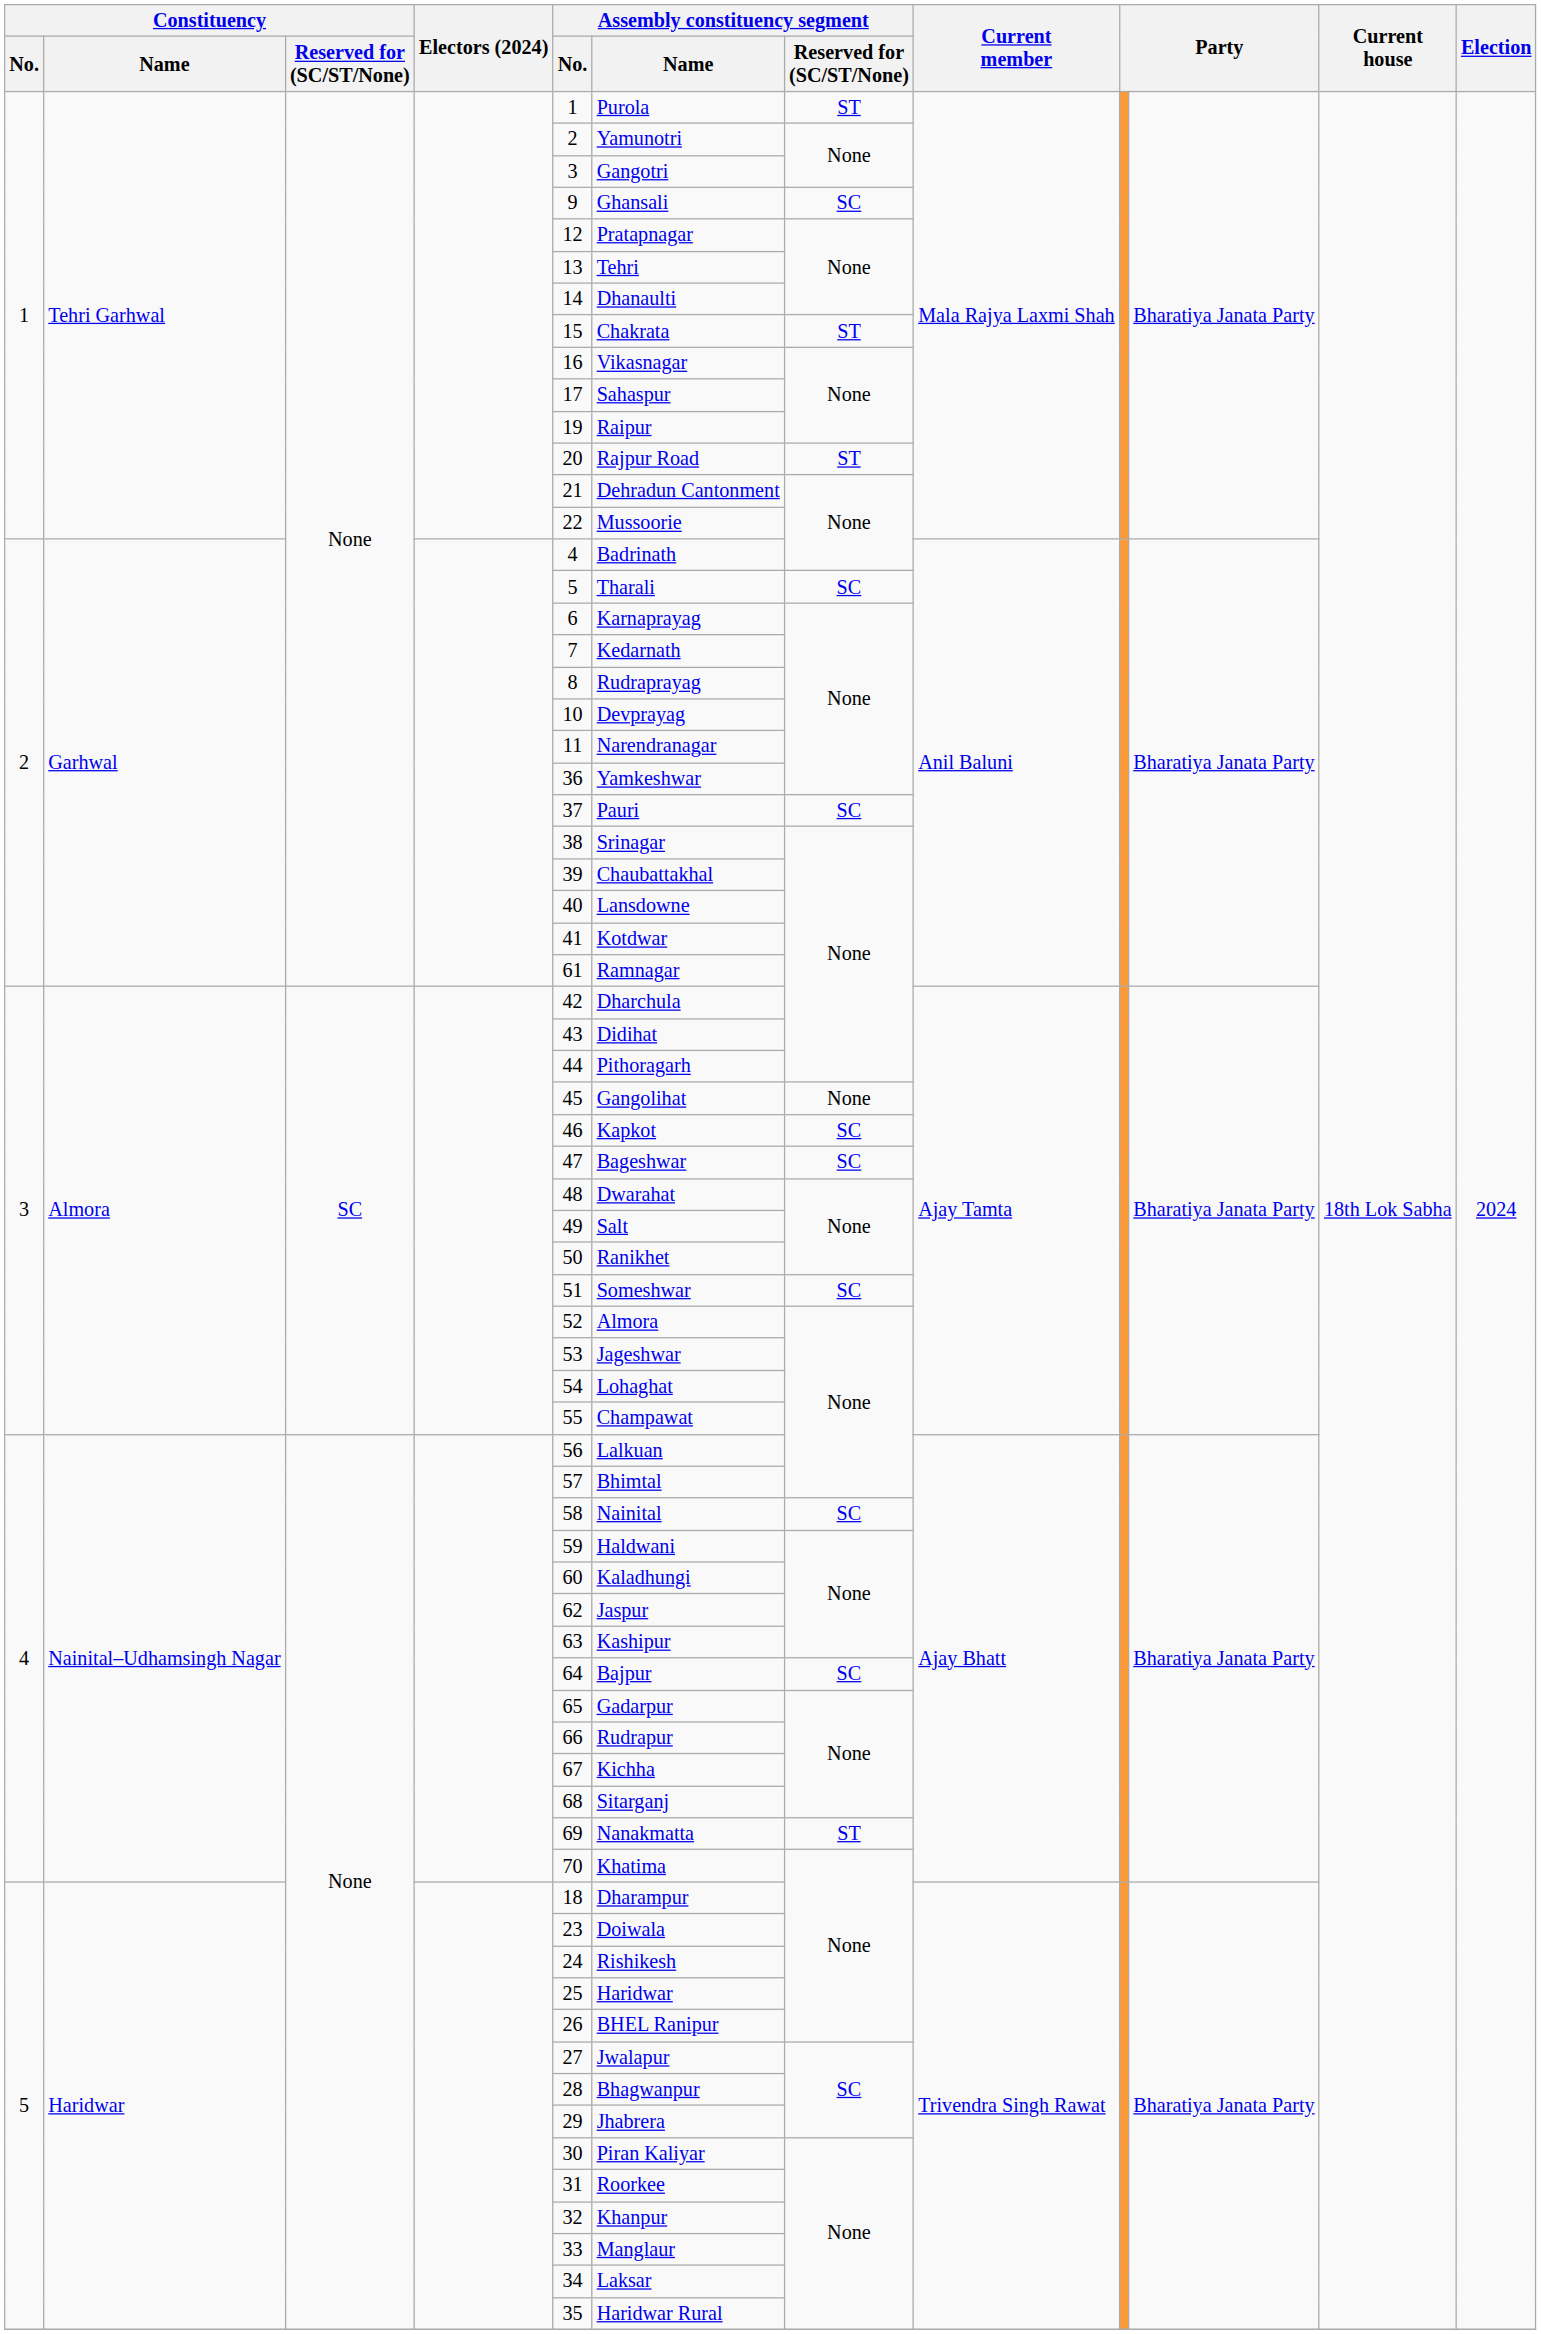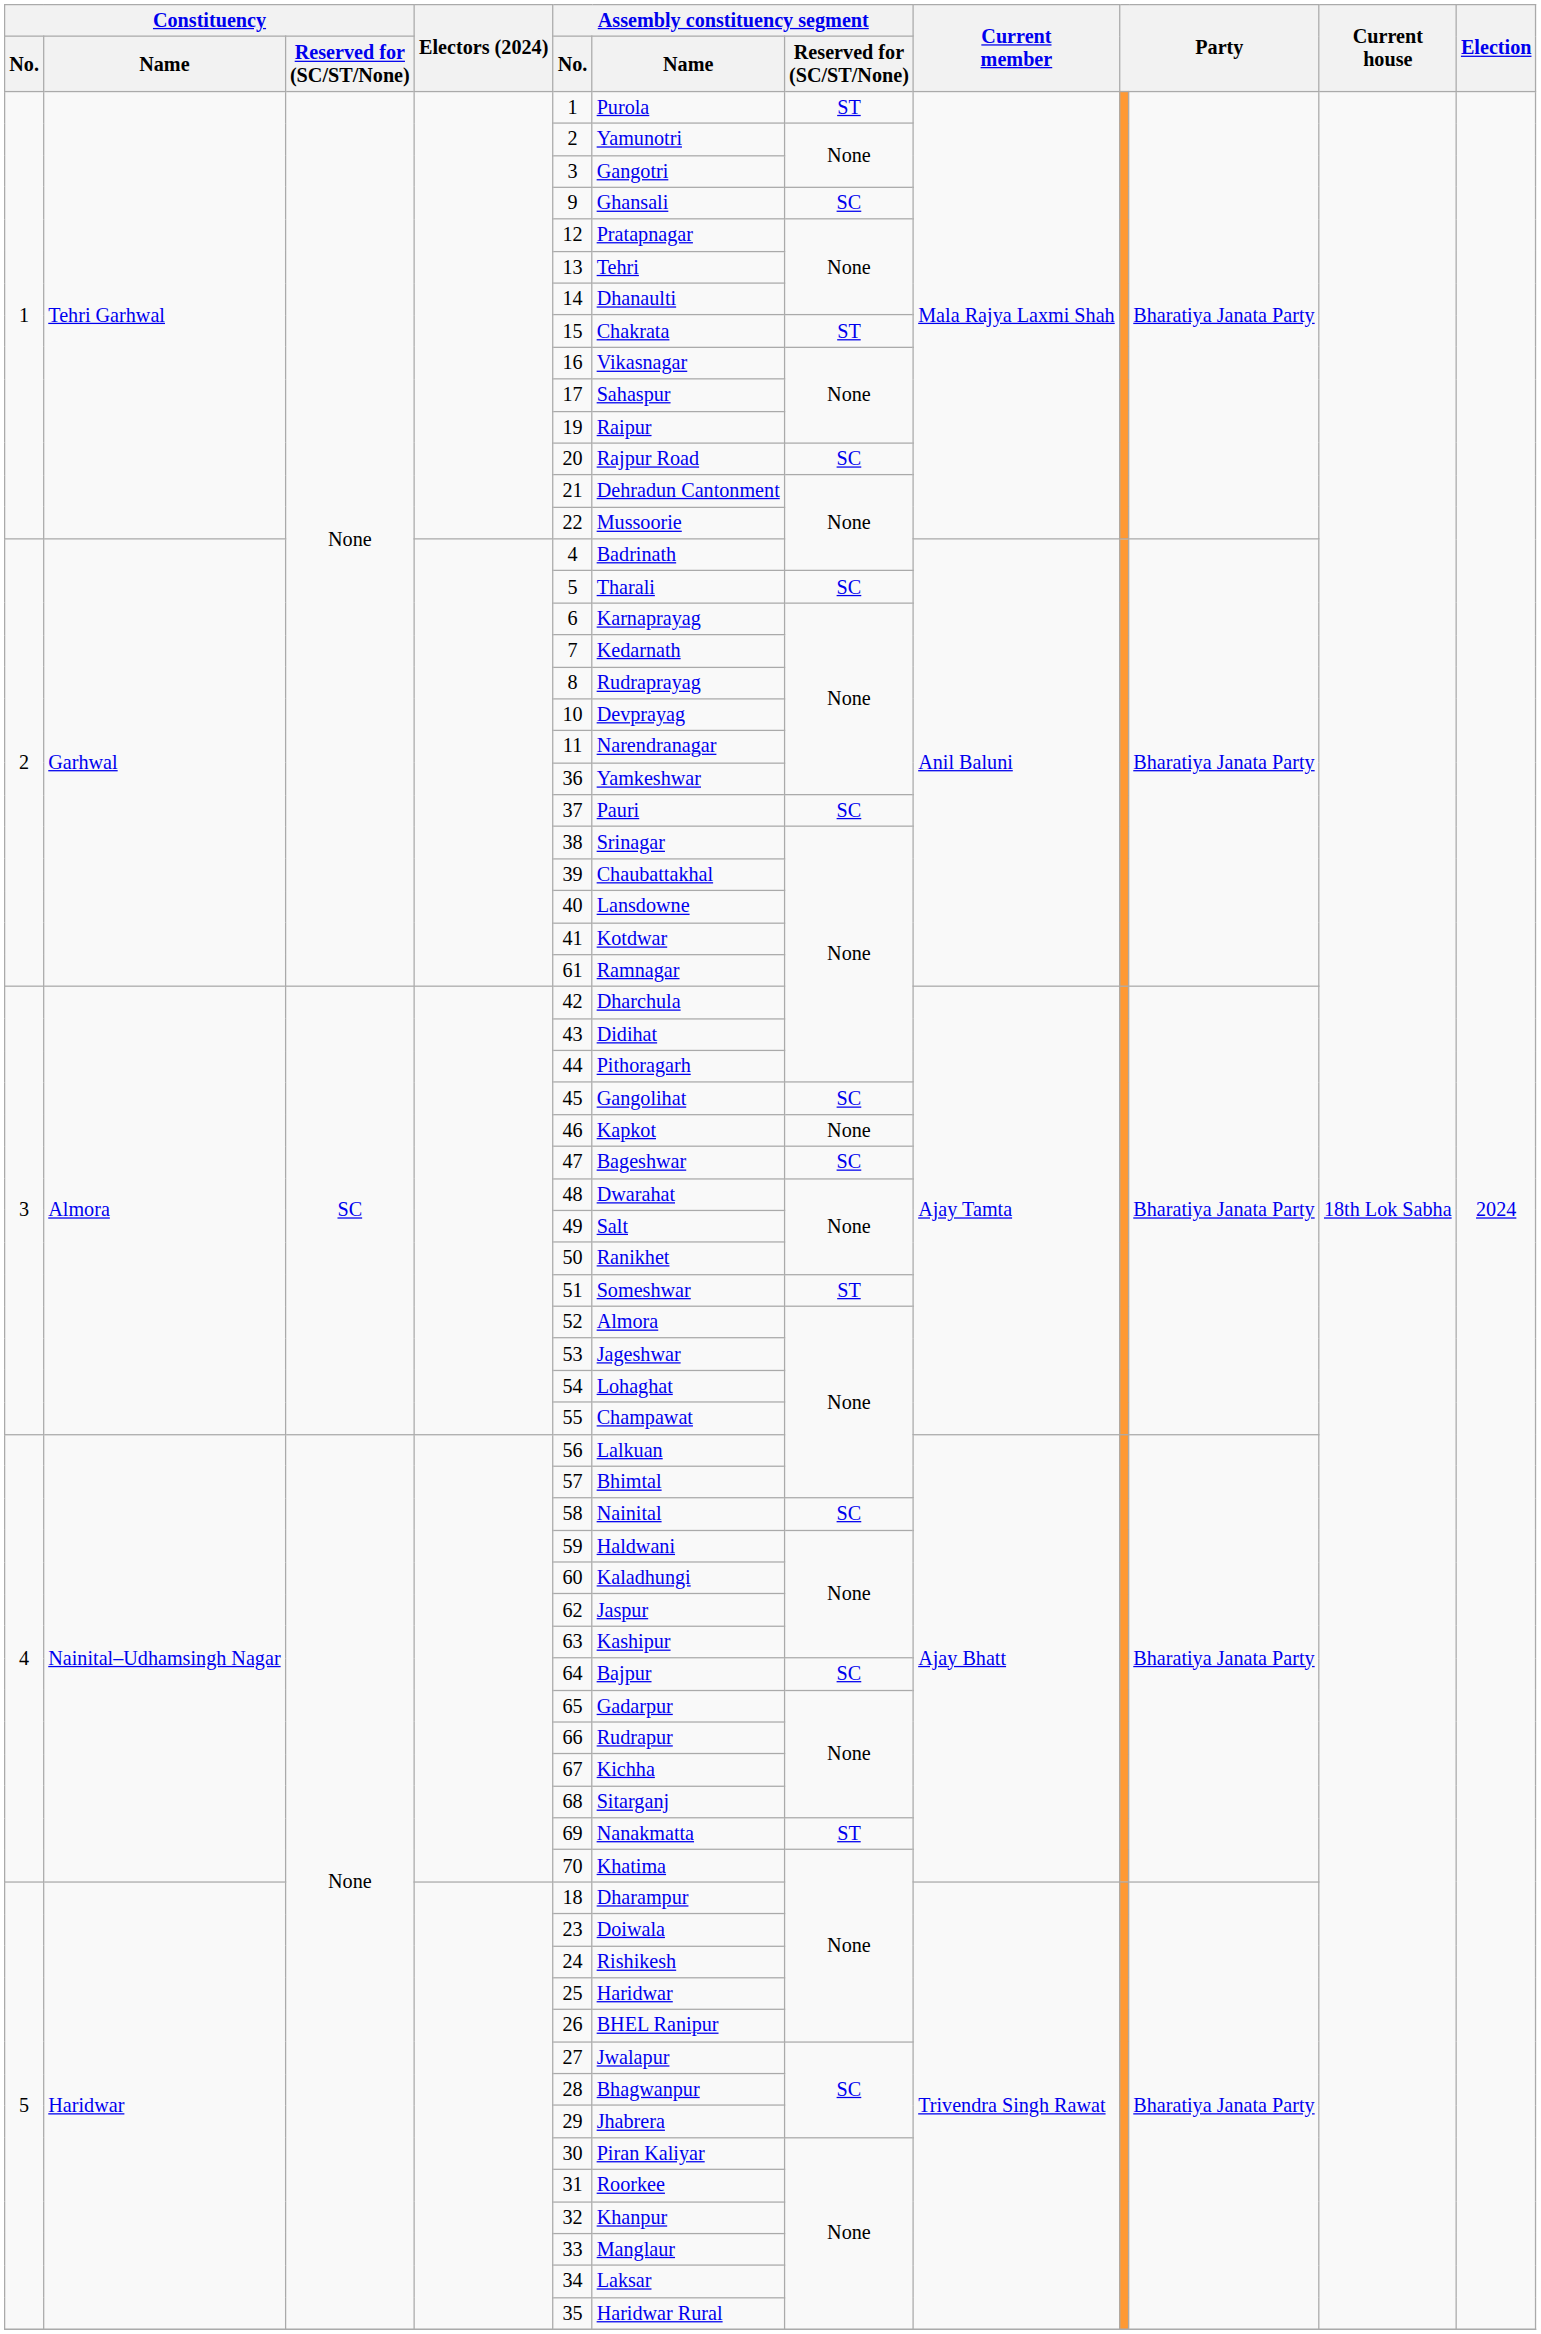(849, 458) ST -> (849, 458) SC
(849, 1098) None -> (849, 1098) SC
(849, 1130) SC -> (849, 1130) None
(849, 1290) SC -> (849, 1290) ST
